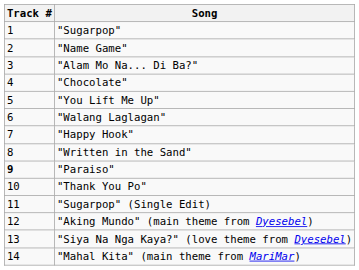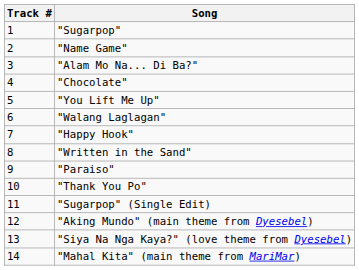(10, 169) bold -> (10, 169) normal
